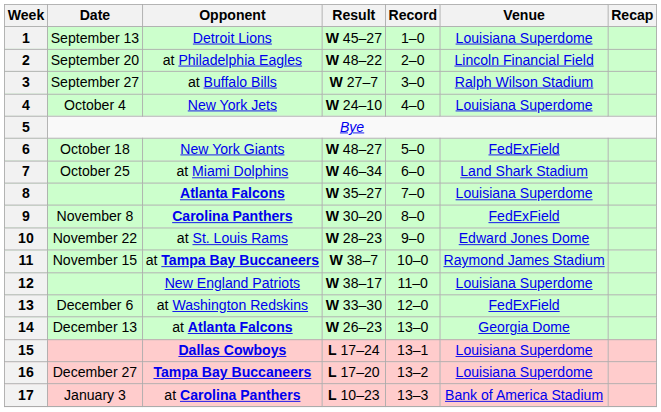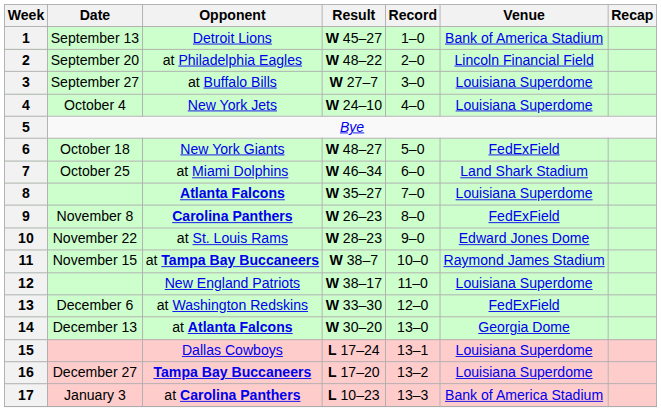(524, 37) Louisiana Superdome -> (524, 37) Bank of America Stadium
(524, 82) Ralph Wilson Stadium -> (524, 82) Louisiana Superdome
(354, 216) W 30–20 -> (354, 216) W 26–23
(354, 328) W 26–23 -> (354, 328) W 30–20
(232, 350) bold -> (232, 350) normal
